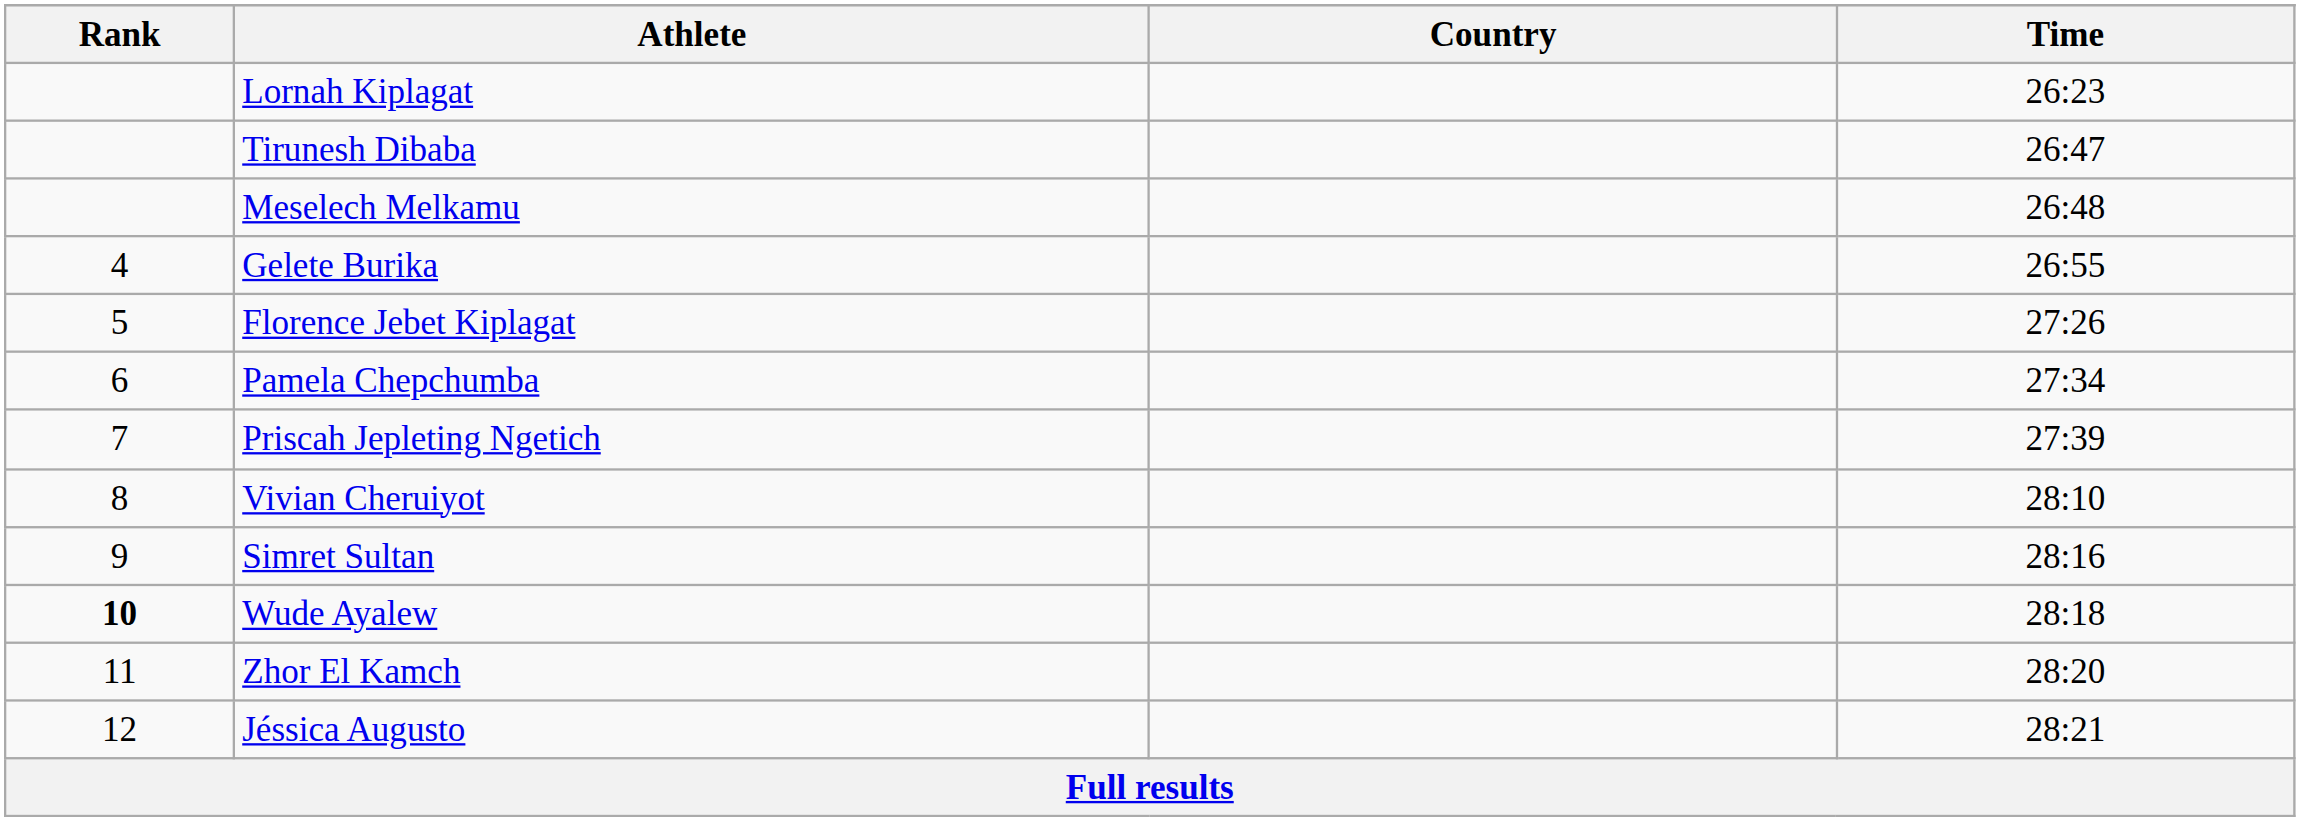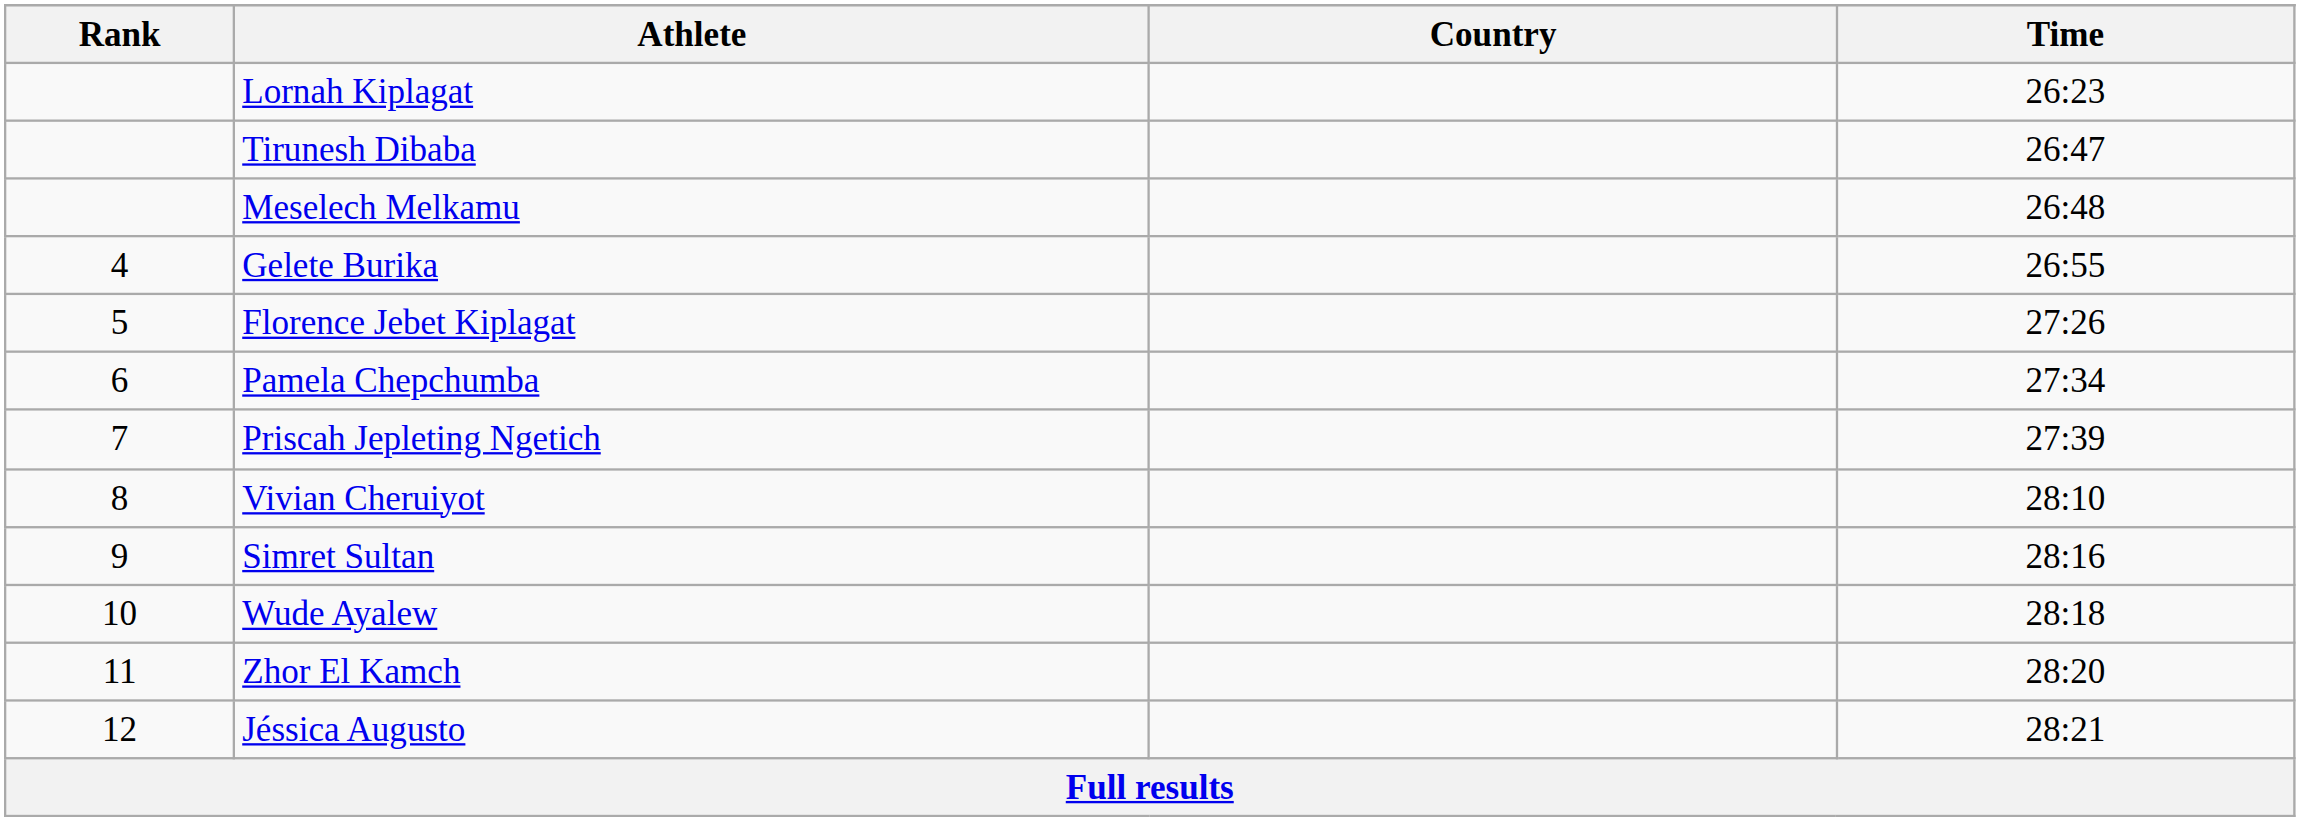(120, 612) bold -> (120, 612) normal
